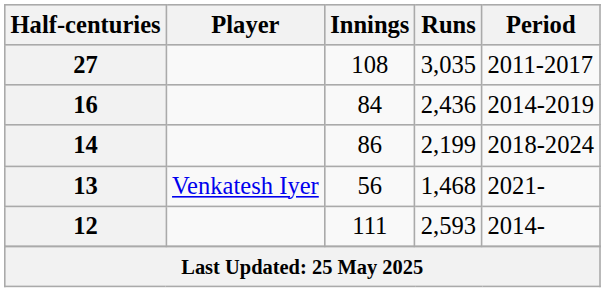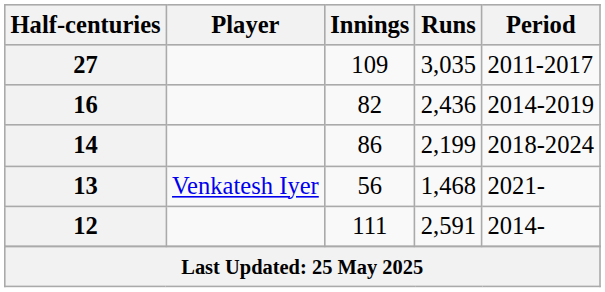(370, 65) 108 -> (370, 65) 109
(370, 105) 84 -> (370, 105) 82
(448, 225) 2,593 -> (448, 225) 2,591
